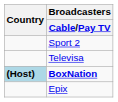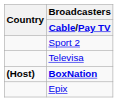(21, 74) lightblue background -> (21, 74) no background
